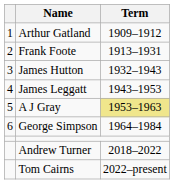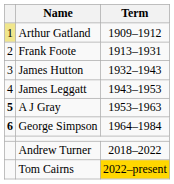(10, 32) no background -> (10, 32) khaki background
(10, 107) normal -> (10, 107) bold
(135, 107) khaki background -> (135, 107) no background
(10, 126) normal -> (10, 126) bold
(135, 169) no background -> (135, 169) gold background
